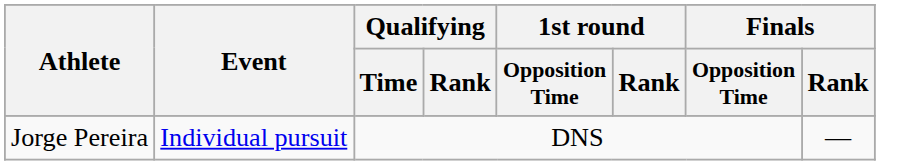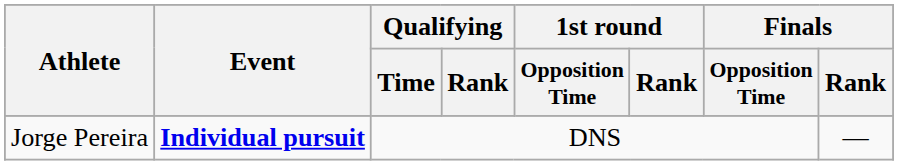(254, 138) normal -> (263, 138) bold
